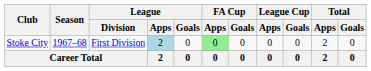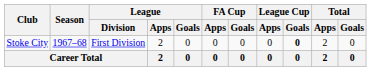(161, 43) lightblue background -> (161, 43) no background
(215, 43) lightgreen background -> (215, 43) no background
(297, 43) normal -> (297, 43) bold
